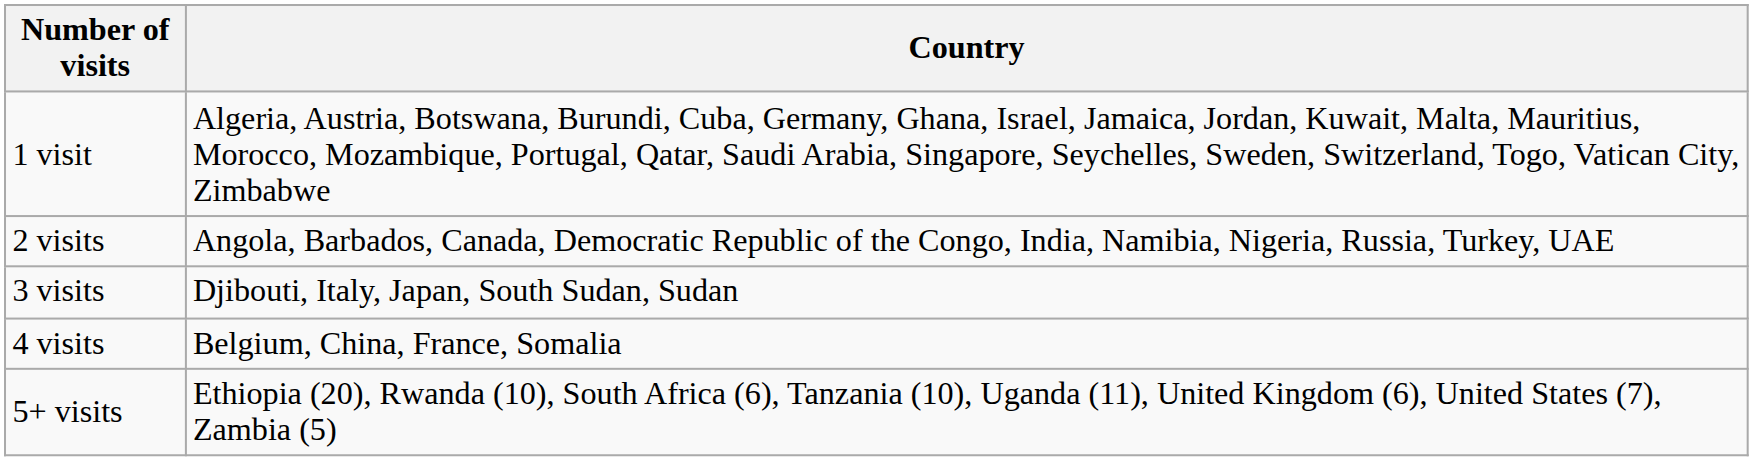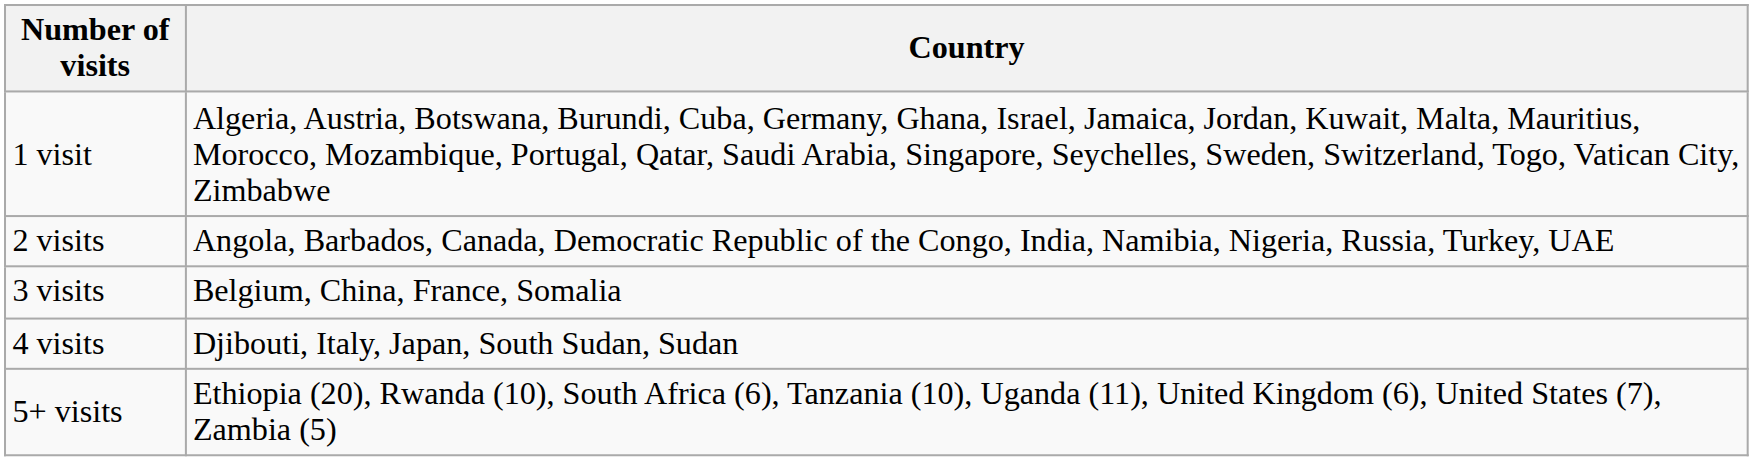(466, 291) Djibouti, Italy, Japan, South Sudan, Sudan -> (407, 291) Belgium, China, France, Somalia
(407, 342) Belgium, China, France, Somalia -> (466, 342) Djibouti, Italy, Japan, South Sudan, Sudan
